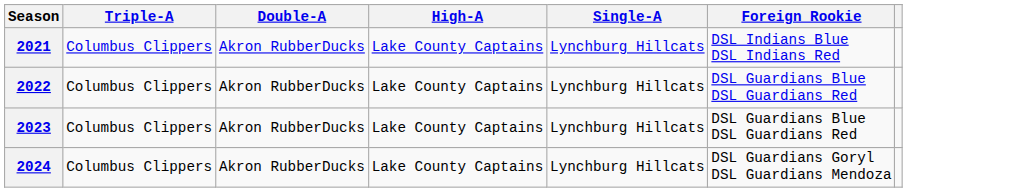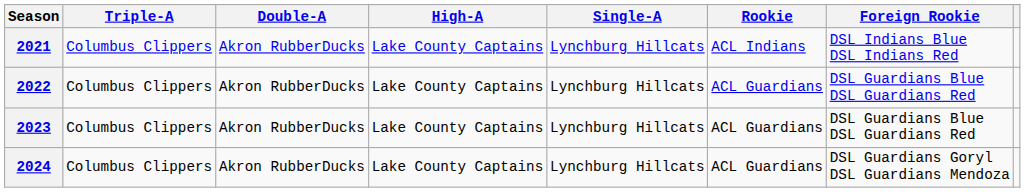+ column: (767, 16)
